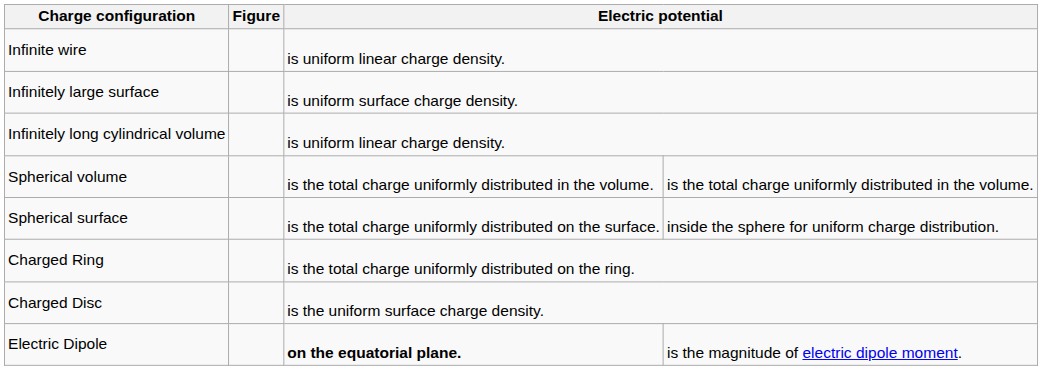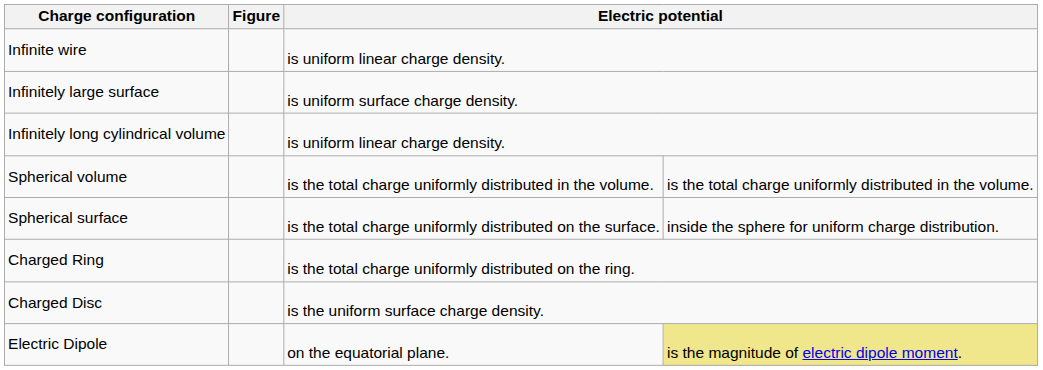(374, 353) bold -> (368, 353) normal
(815, 353) no background -> (815, 353) khaki background
